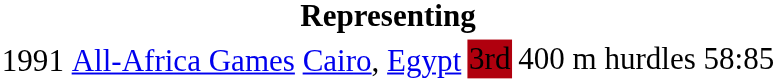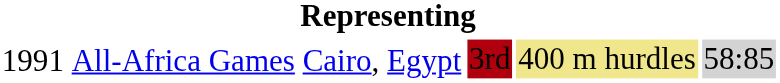(607, 58) no background -> (607, 58) khaki background
(739, 58) no background -> (739, 58) lightgrey background
